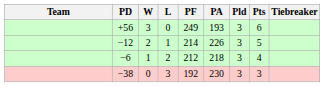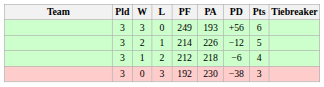columns swapped: (239, 12) <-> (125, 12)
